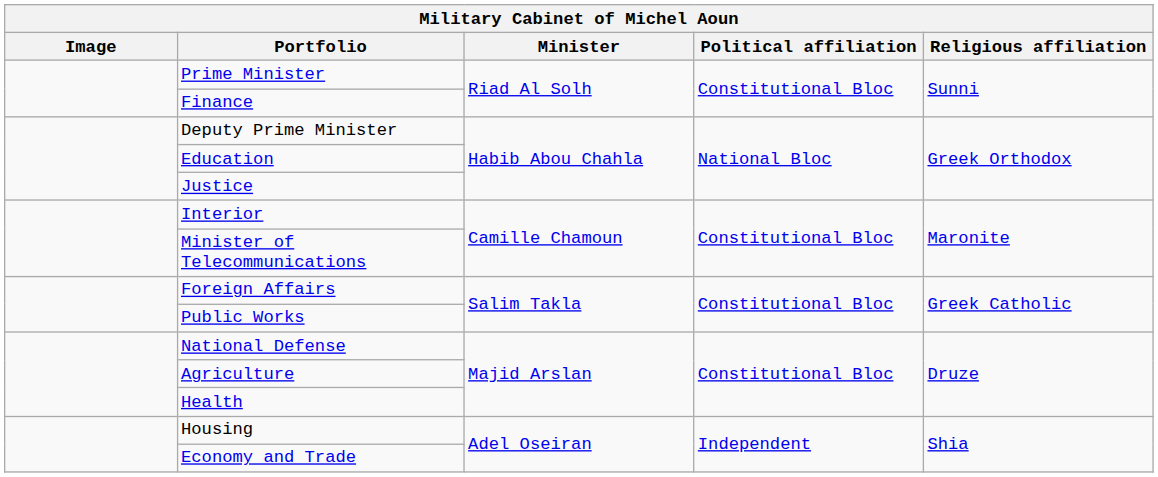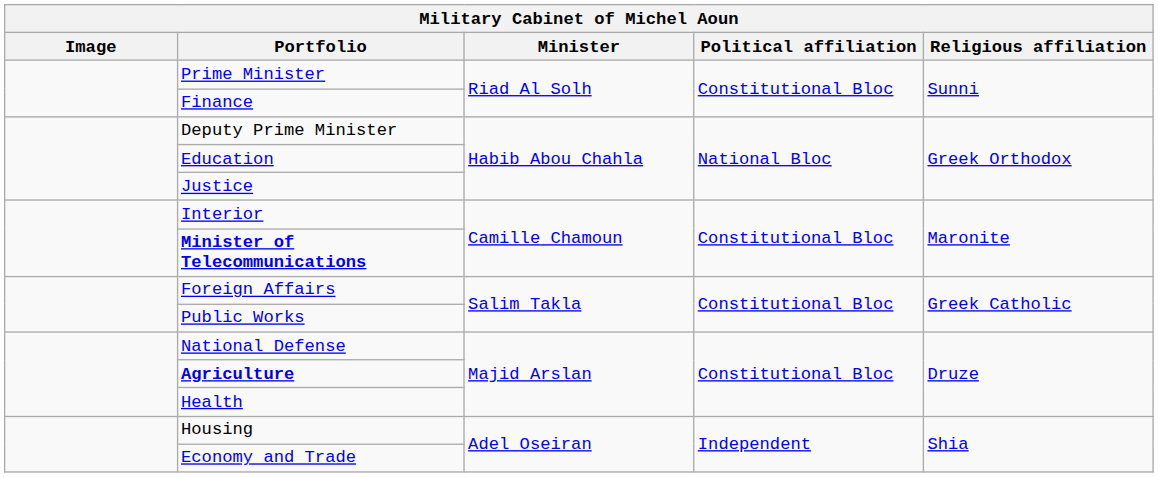(274, 252) normal -> (274, 252) bold
(238, 374) normal -> (238, 374) bold
